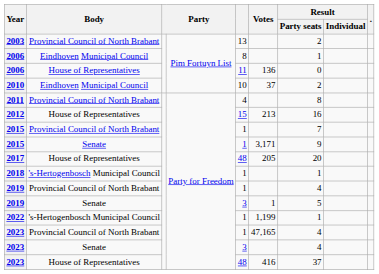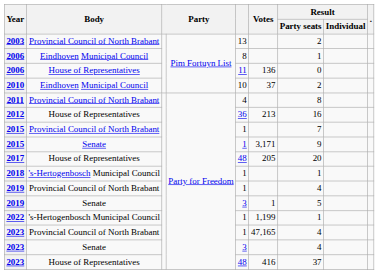(242, 115) 15 -> (242, 115) 36
